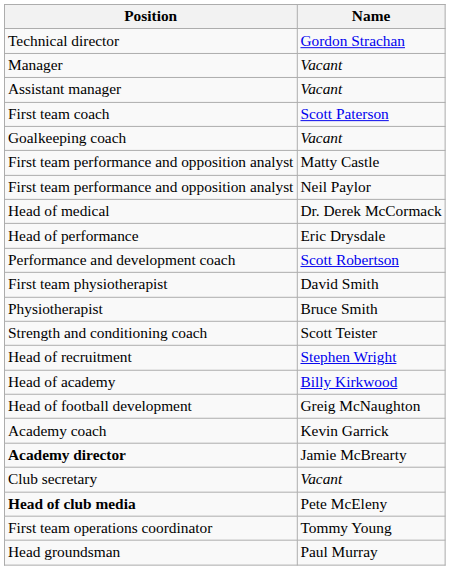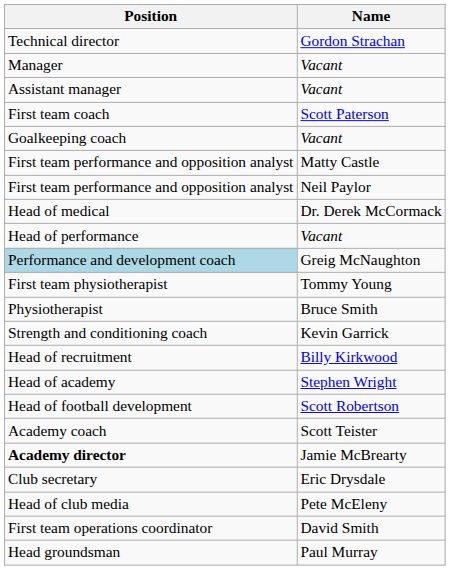(343, 235) Eric Drysdale -> (321, 235) Vacant
(122, 260) no background -> (122, 260) lightblue background
(350, 260) Scott Robertson -> (360, 260) Greig McNaughton
(340, 284) David Smith -> (346, 284) Tommy Young
(339, 333) Scott Teister -> (345, 333) Kevin Garrick
(348, 357) Stephen Wright -> (349, 357) Billy Kirkwood
(349, 382) Billy Kirkwood -> (348, 382) Stephen Wright
(360, 406) Greig McNaughton -> (350, 406) Scott Robertson
(345, 430) Kevin Garrick -> (339, 430) Scott Teister
(321, 479) Vacant -> (343, 479) Eric Drysdale
(72, 503) bold -> (68, 503) normal
(346, 528) Tommy Young -> (340, 528) David Smith
